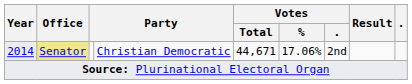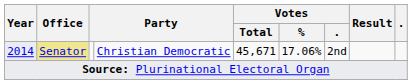(256, 51) 44,671 -> (256, 51) 45,671
